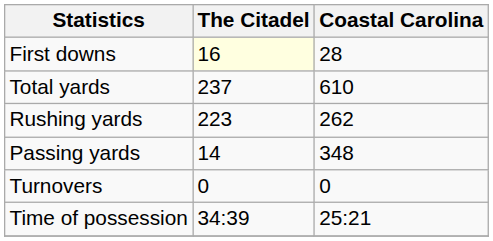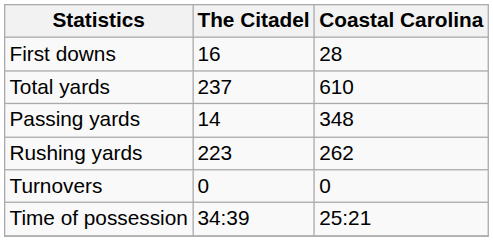(209, 53) lightyellow background -> (209, 53) no background
rows swapped: (76, 119) <-> (75, 152)
